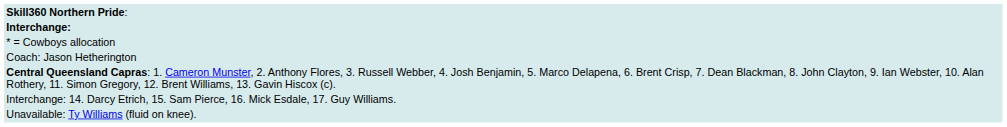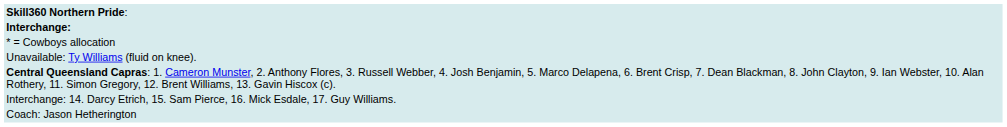(71, 57) Coach: Jason Hetherington -> (101, 57) Unavailable: Ty Williams (fluid on knee).
(101, 114) Unavailable: Ty Williams (fluid on knee). -> (71, 114) Coach: Jason Hetherington
